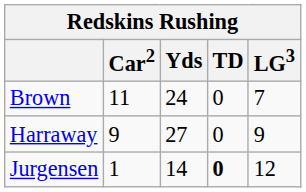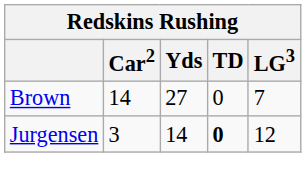(119, 98) 11 -> (120, 98) 14
(176, 98) 24 -> (176, 98) 27
- row: (54, 133)
(114, 169) 1 -> (114, 133) 3
